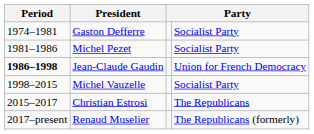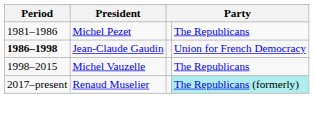- row: (109, 31)
(206, 48) Socialist Party -> (212, 31) The Republicans
(206, 84) Socialist Party -> (212, 66) The Republicans
- row: (110, 102)
(236, 119) no background -> (236, 84) paleturquoise background
